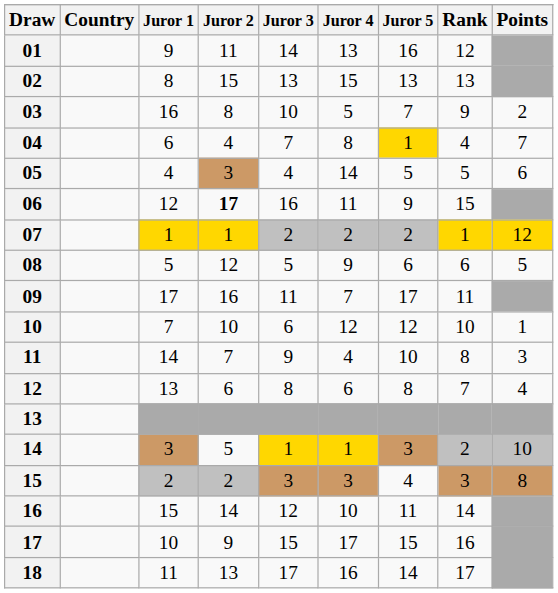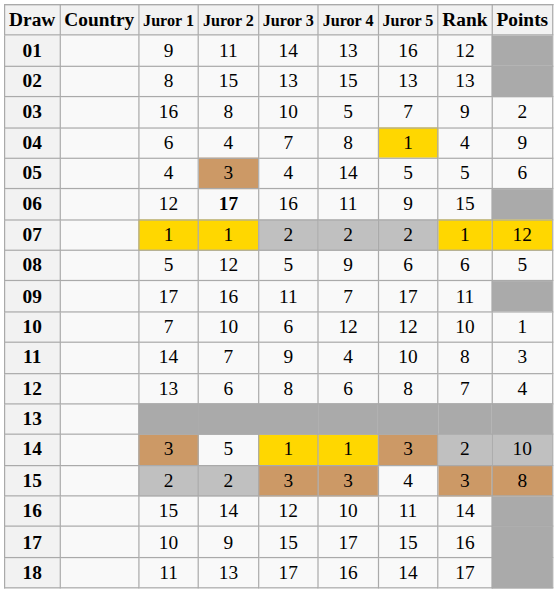(522, 142) 7 -> (522, 142) 9
